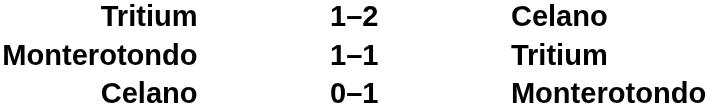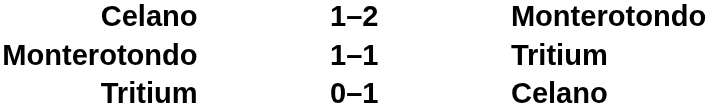(149, 16) Tritium -> (149, 16) Celano
(559, 16) Celano -> (609, 16) Monterotondo
(149, 93) Celano -> (149, 93) Tritium
(609, 93) Monterotondo -> (559, 93) Celano
